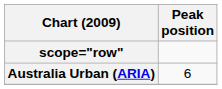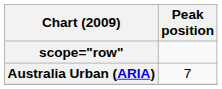(188, 73) 6 -> (188, 73) 7
